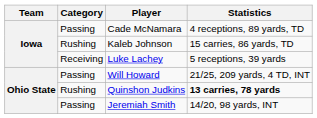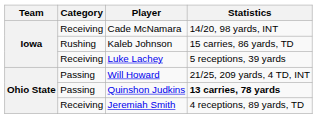(78, 28) Passing -> (82, 28) Receiving
(247, 28) 4 receptions, 89 yards, TD -> (234, 28) 14/20, 98 yards, INT
(78, 90) Rushing -> (78, 90) Passing
(78, 105) Passing -> (82, 105) Receiving
(234, 105) 14/20, 98 yards, INT -> (247, 105) 4 receptions, 89 yards, TD
